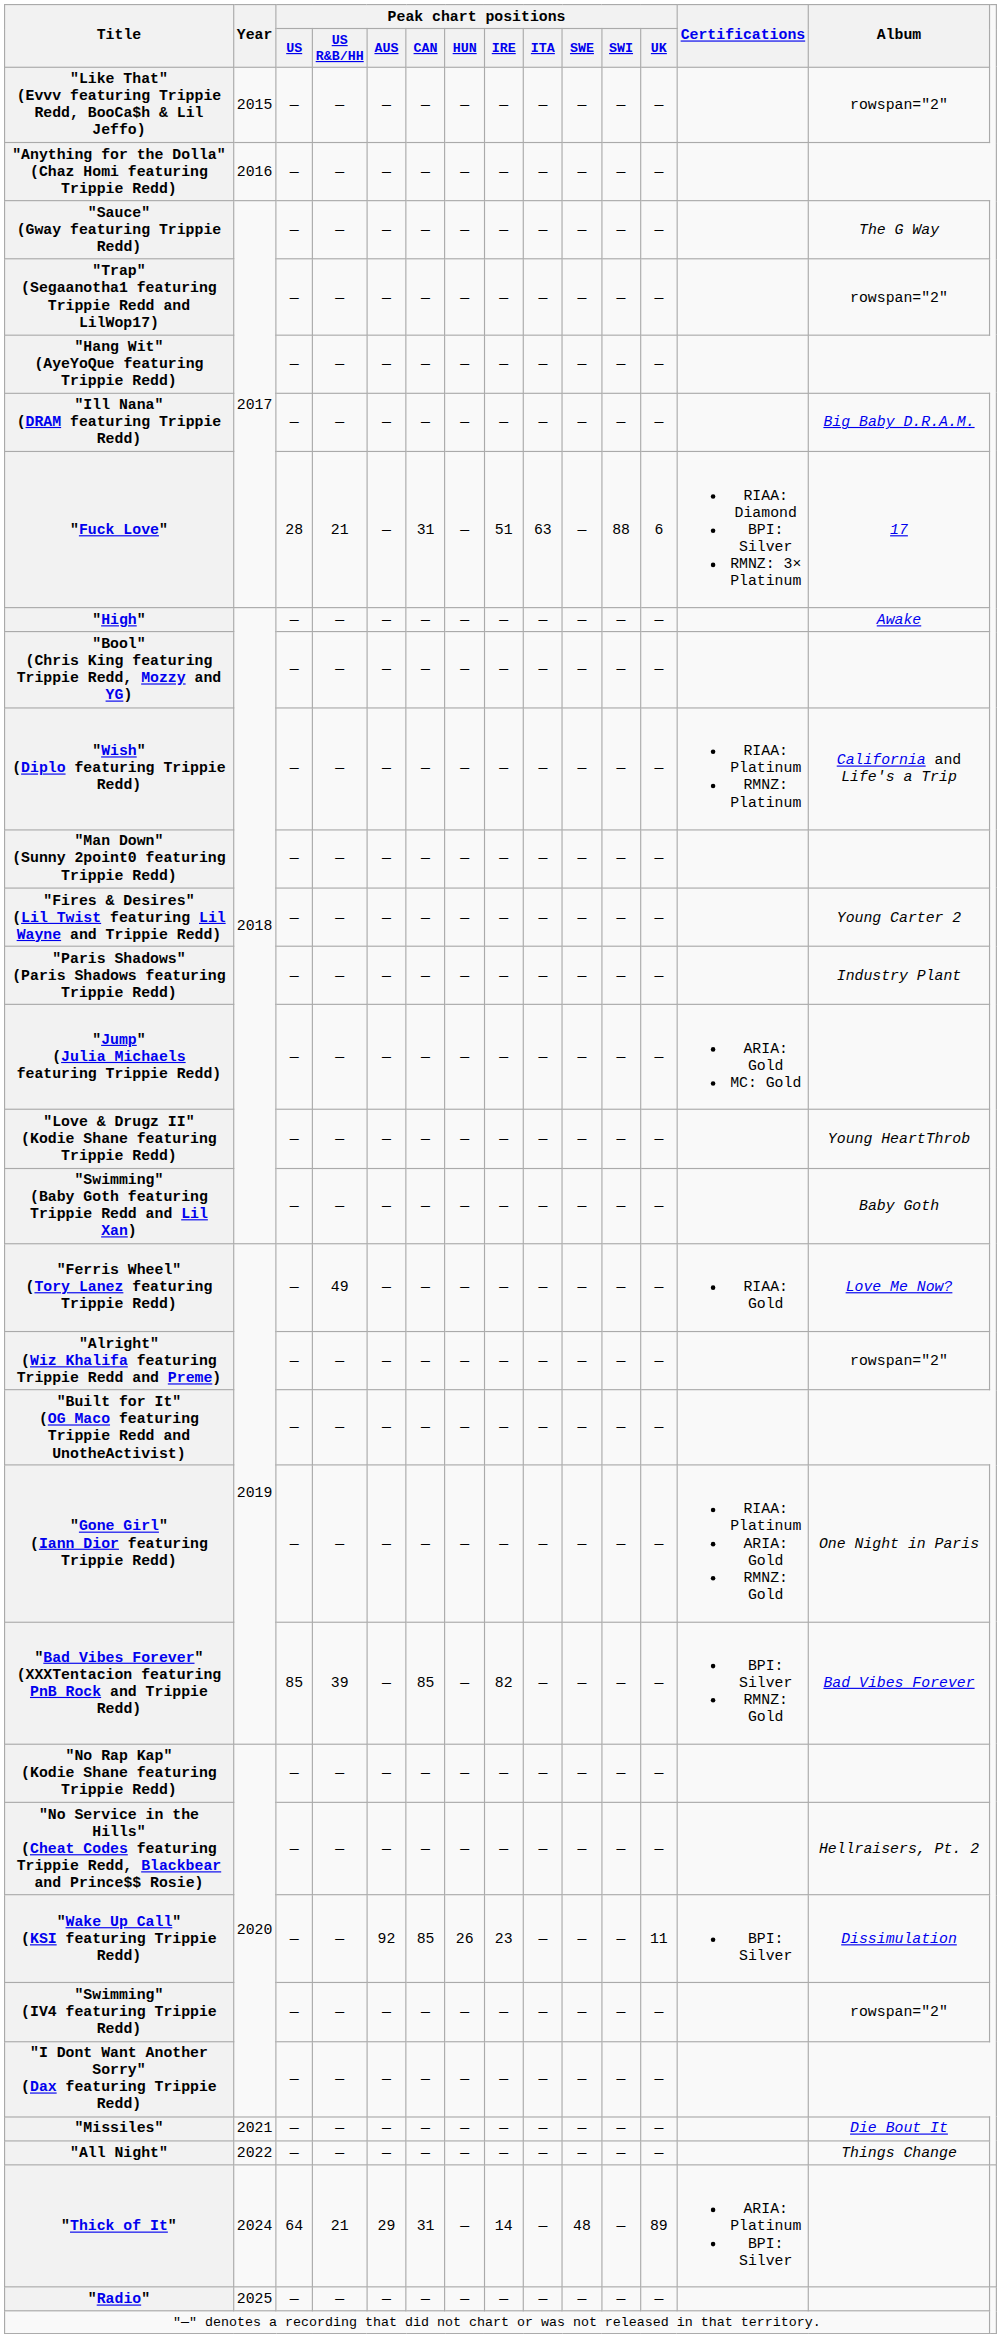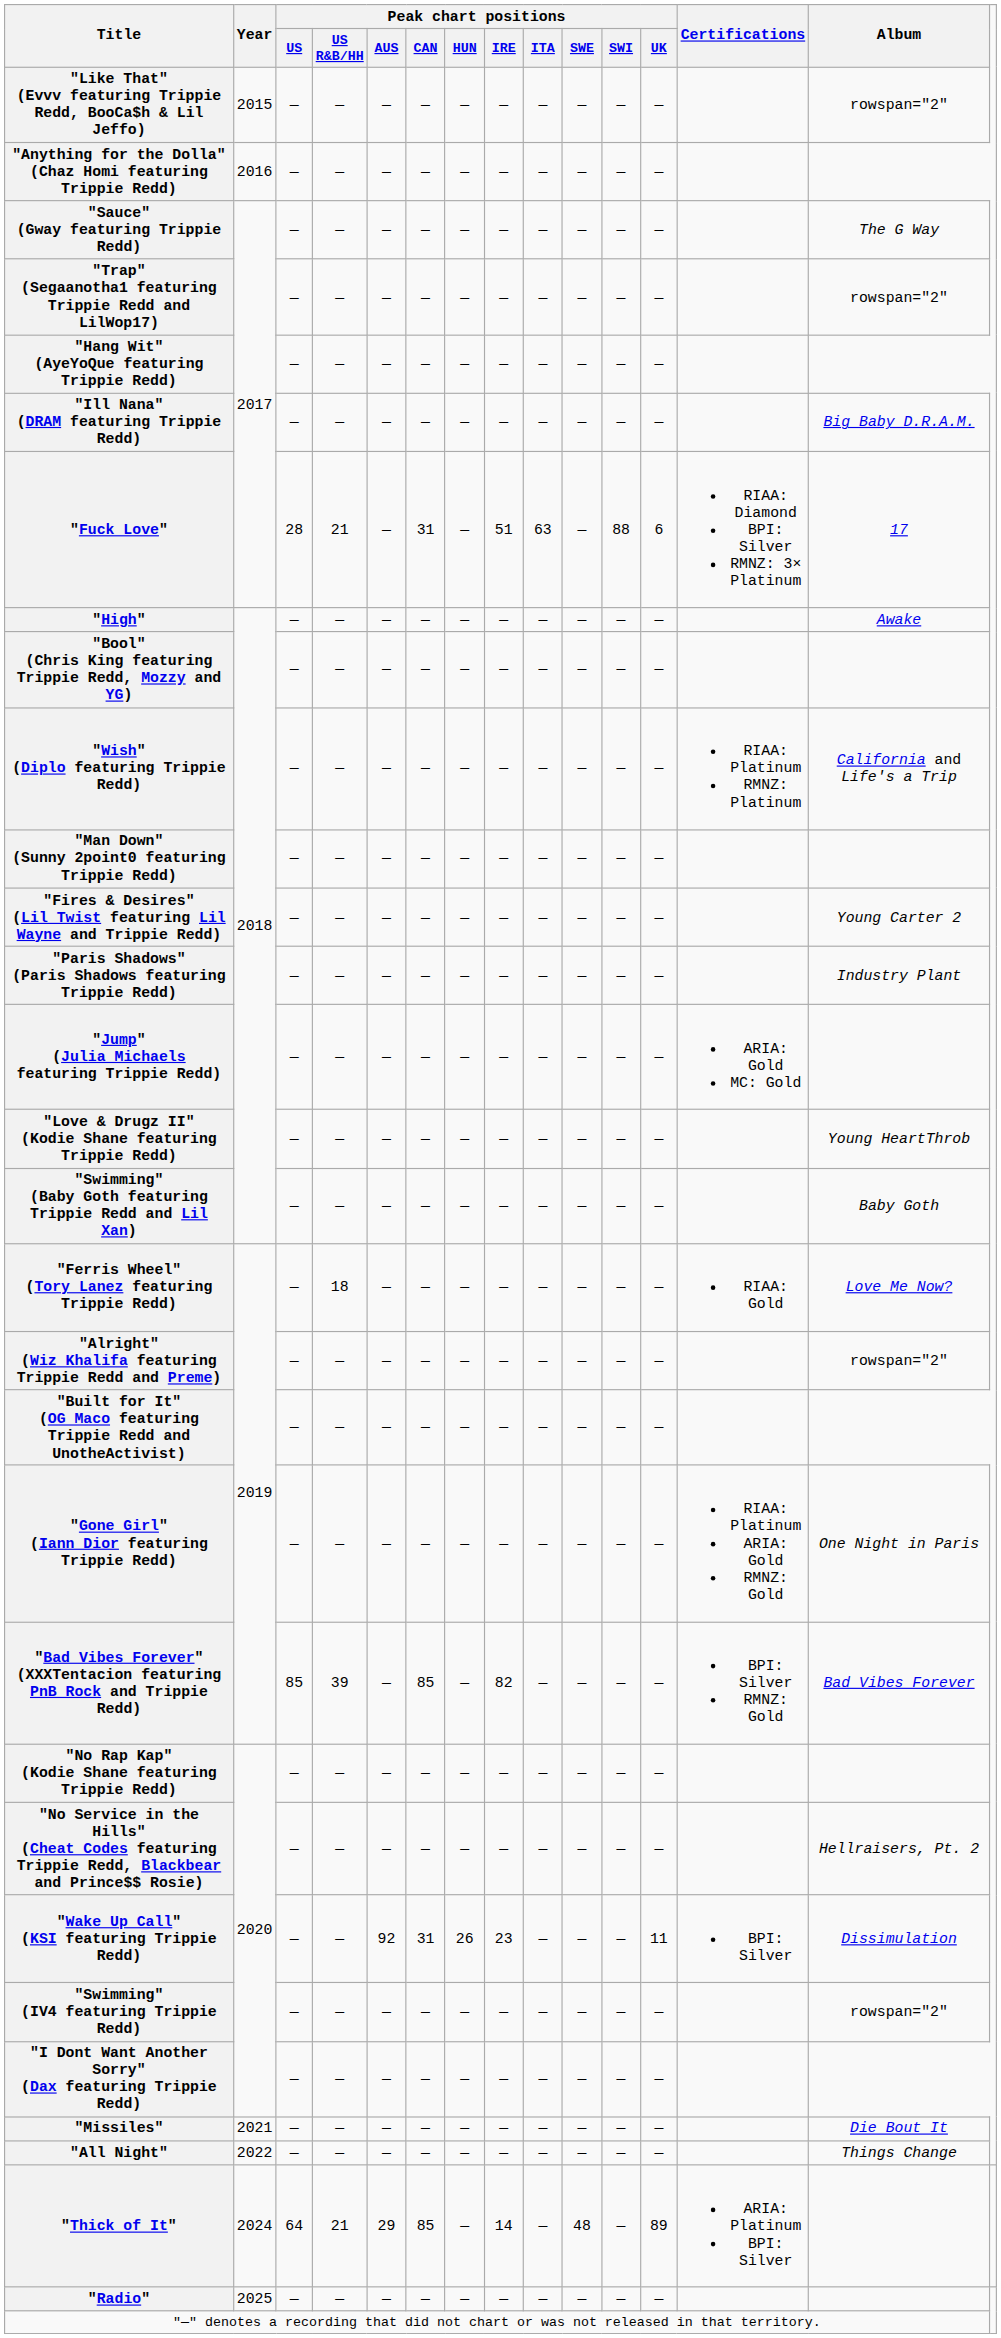(340, 1288) 49 -> (340, 1288) 18
(426, 1939) 85 -> (426, 1939) 31
(426, 2226) 31 -> (426, 2226) 85
